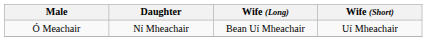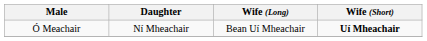(370, 28) normal -> (370, 28) bold
